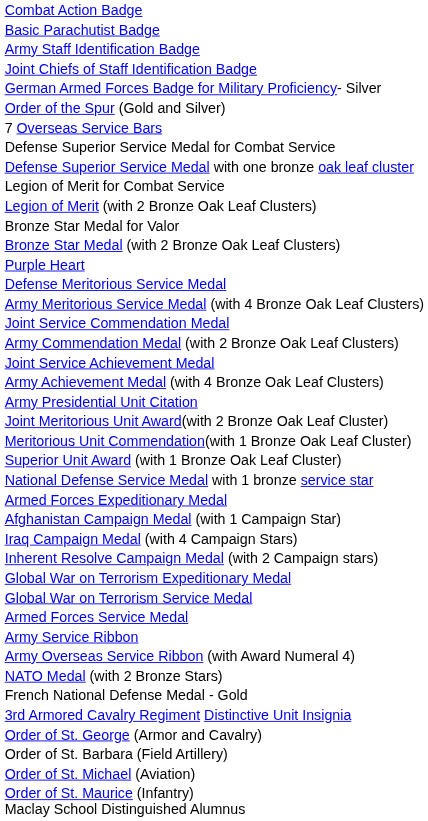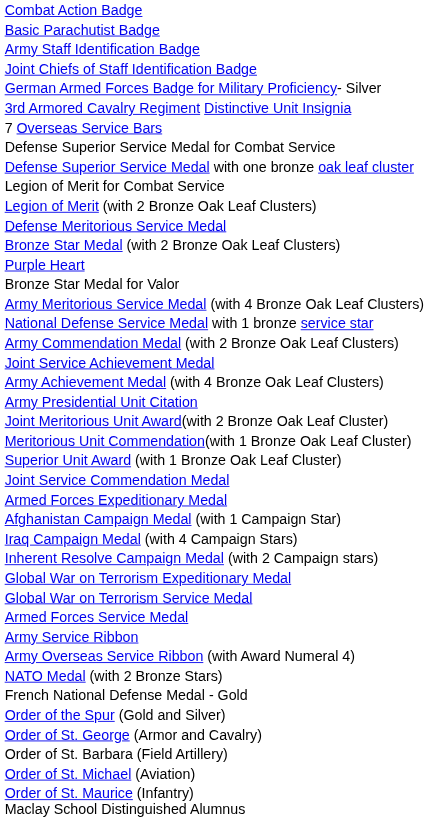(115, 108) Order of the Spur (Gold and Silver) -> (178, 108) 3rd Armored Cavalry Regiment Distinctive Unit Insignia
(92, 226) Bronze Star Medal for Valor -> (115, 226) Defense Meritorious Service Medal
(115, 284) Defense Meritorious Service Medal -> (92, 284) Bronze Star Medal for Valor
(117, 324) Joint Service Commendation Medal -> (189, 324) National Defense Service Medal with 1 bronze service star
(189, 480) National Defense Service Medal with 1 bronze service star -> (117, 480) Joint Service Commendation Medal
(178, 715) 3rd Armored Cavalry Regiment Distinctive Unit Insignia -> (115, 715) Order of the Spur (Gold and Silver)
